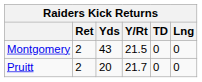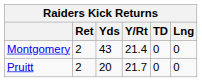(136, 49) 21.5 -> (136, 49) 21.4
